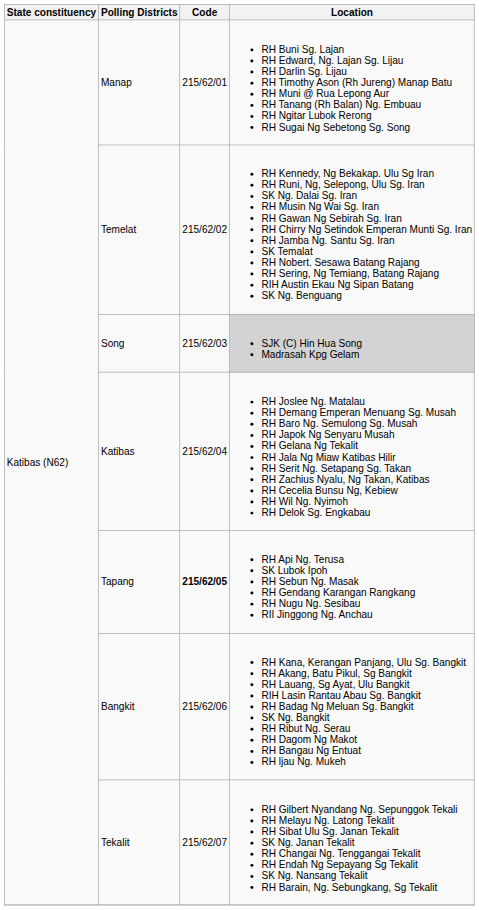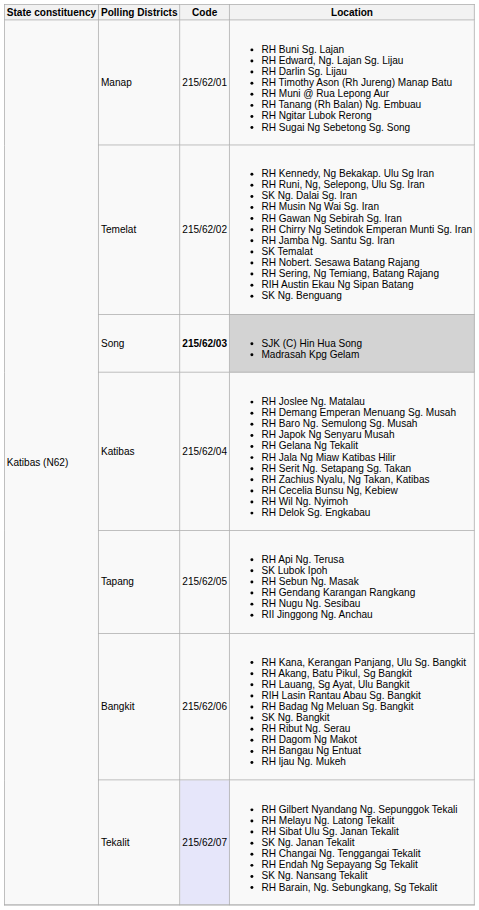(205, 343) normal -> (205, 343) bold
(205, 581) bold -> (205, 581) normal
(205, 842) no background -> (205, 842) lavender background
